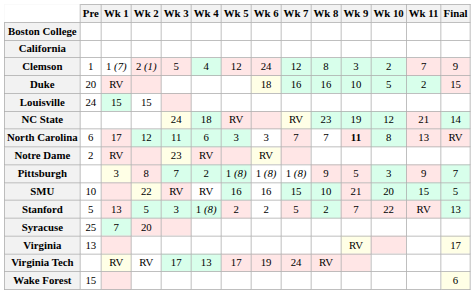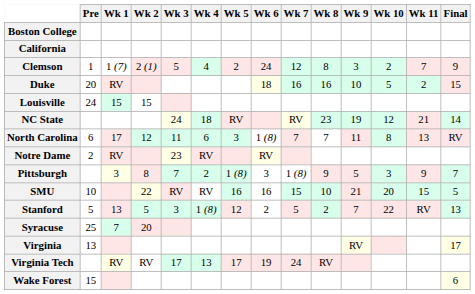(236, 67) 12 -> (236, 67) 2
(266, 138) 3 -> (266, 138) 1 (8)
(356, 138) bold -> (356, 138) normal
(266, 174) 1 (8) -> (266, 174) 3
(236, 209) 2 -> (236, 209) 12
